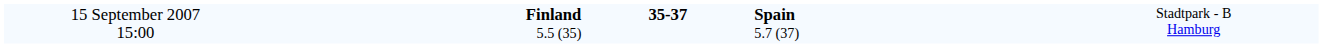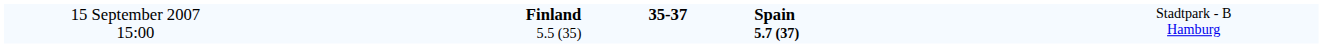(777, 34) normal -> (777, 34) bold
